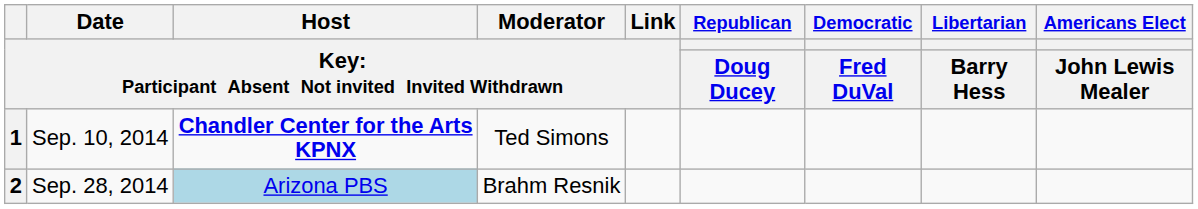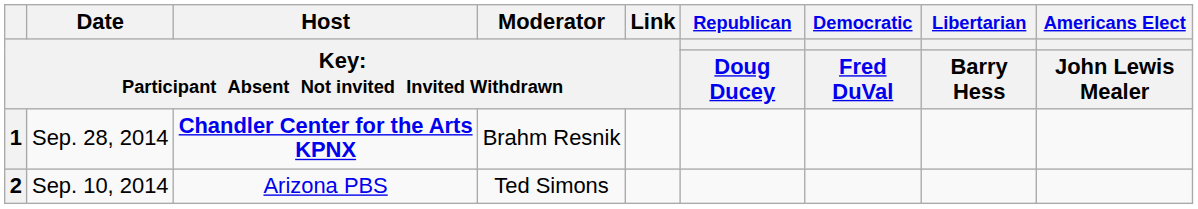(100, 138) Sep. 10, 2014 -> (100, 138) Sep. 28, 2014
(552, 138) Ted Simons -> (552, 138) Brahm Resnik
(100, 185) Sep. 28, 2014 -> (100, 185) Sep. 10, 2014
(326, 185) lightblue background -> (326, 185) no background
(552, 185) Brahm Resnik -> (552, 185) Ted Simons
